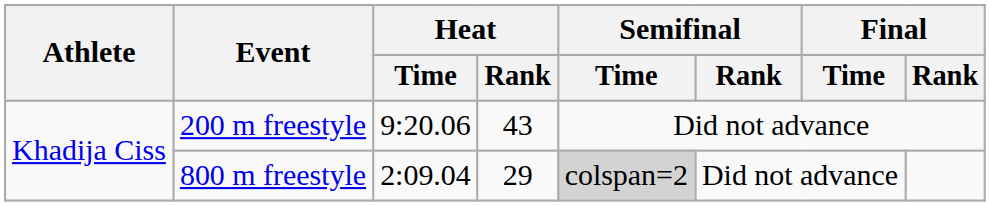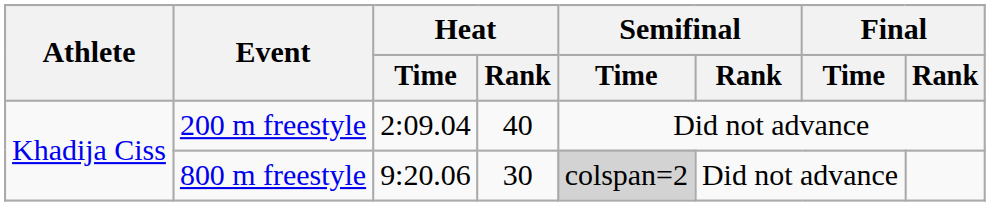(425, 125) 9:20.06 -> (425, 125) 2:09.04
(518, 125) 43 -> (518, 125) 40
(425, 175) 2:09.04 -> (425, 175) 9:20.06
(518, 175) 29 -> (518, 175) 30
